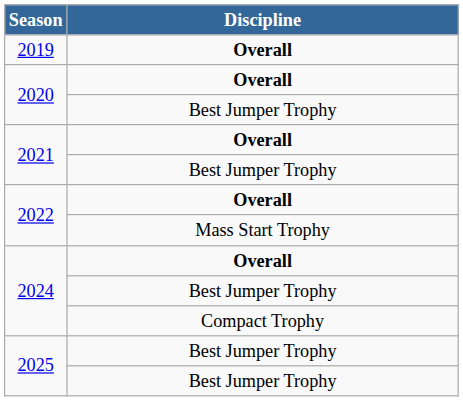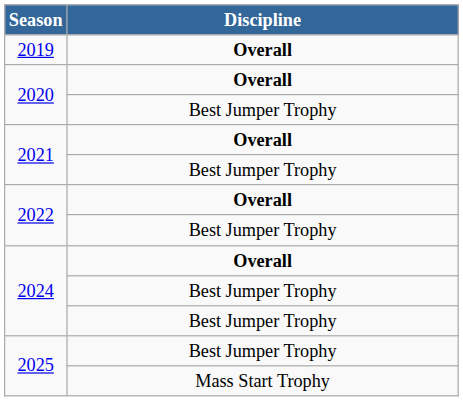(263, 230) Mass Start Trophy -> (263, 230) Best Jumper Trophy
(263, 320) Compact Trophy -> (263, 320) Best Jumper Trophy
(263, 380) Best Jumper Trophy -> (263, 380) Mass Start Trophy
